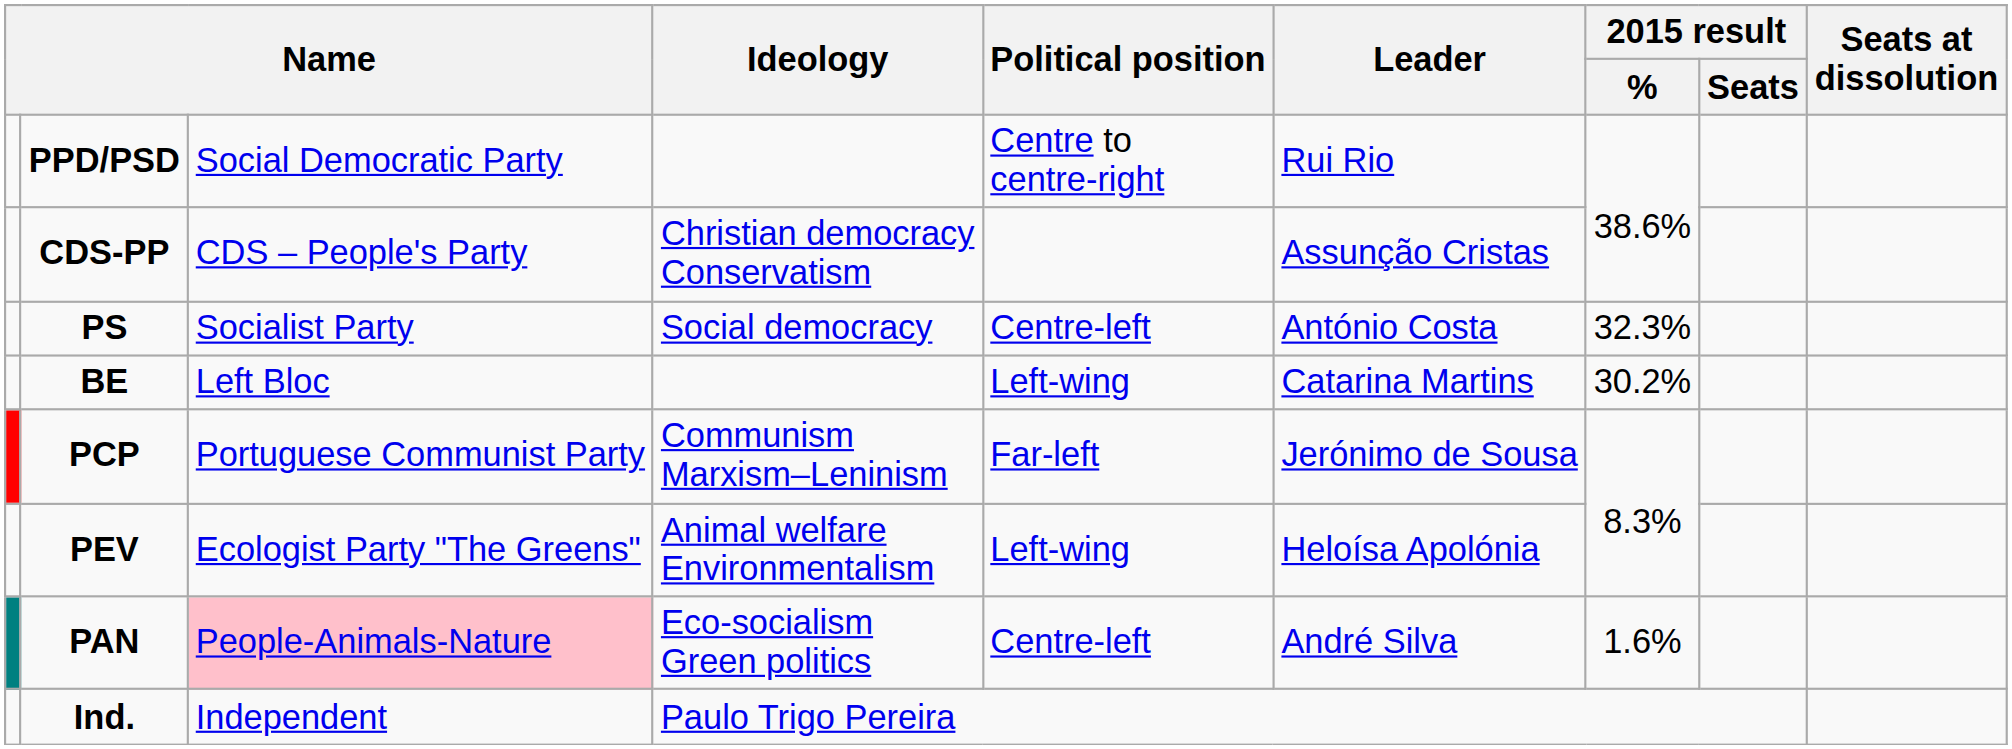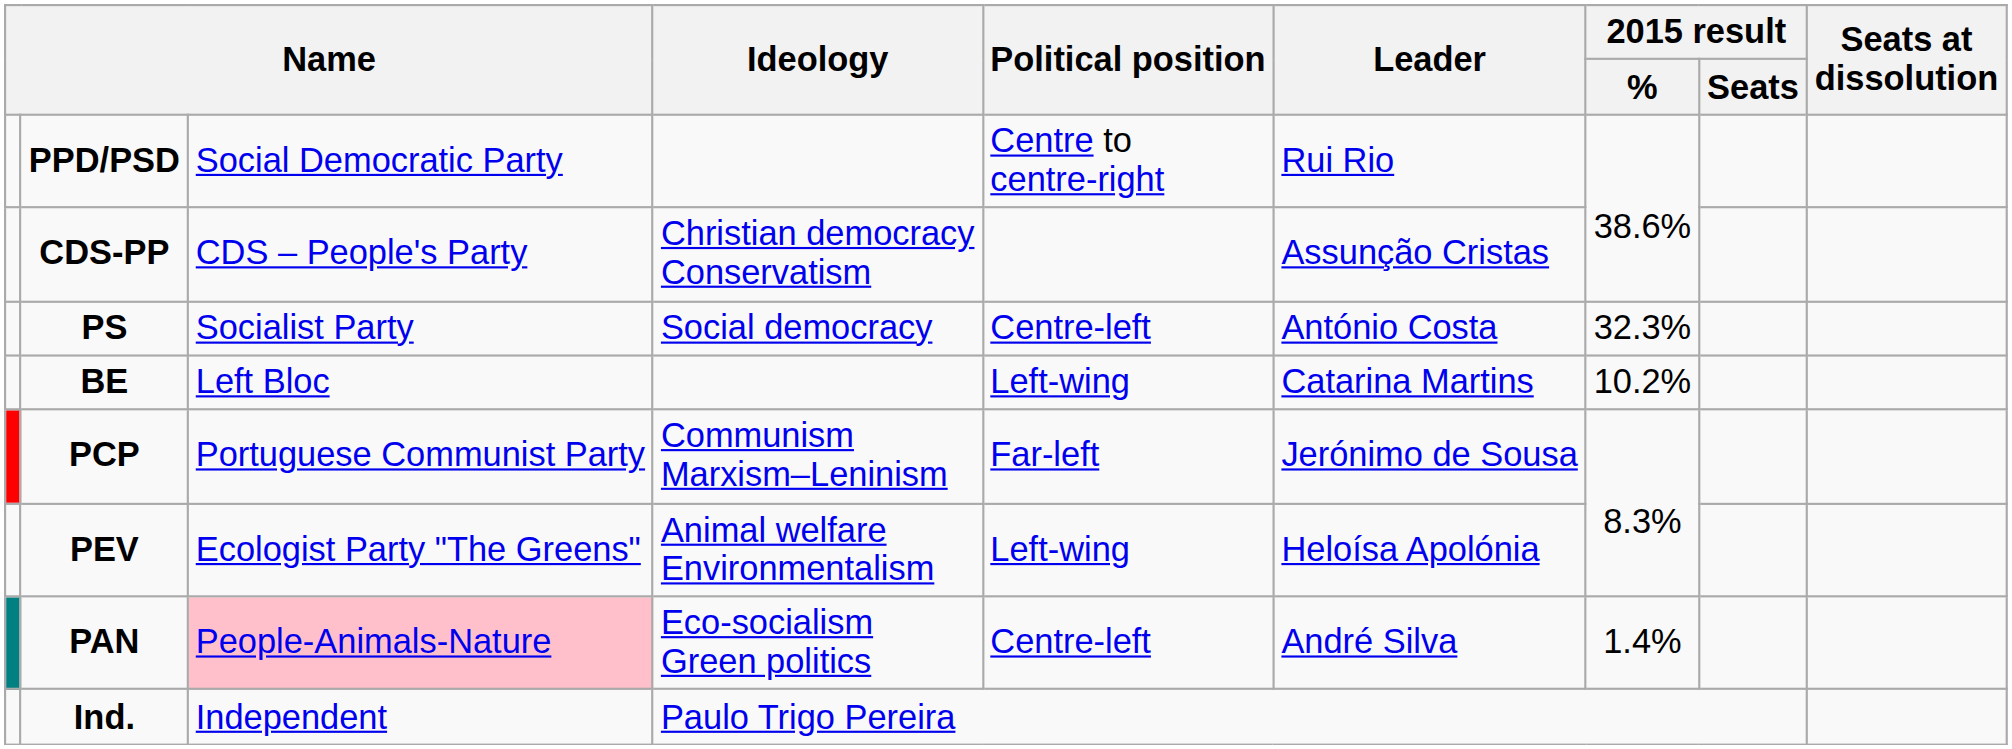(1642, 381) 30.2% -> (1642, 381) 10.2%
(1642, 642) 1.6% -> (1642, 642) 1.4%
